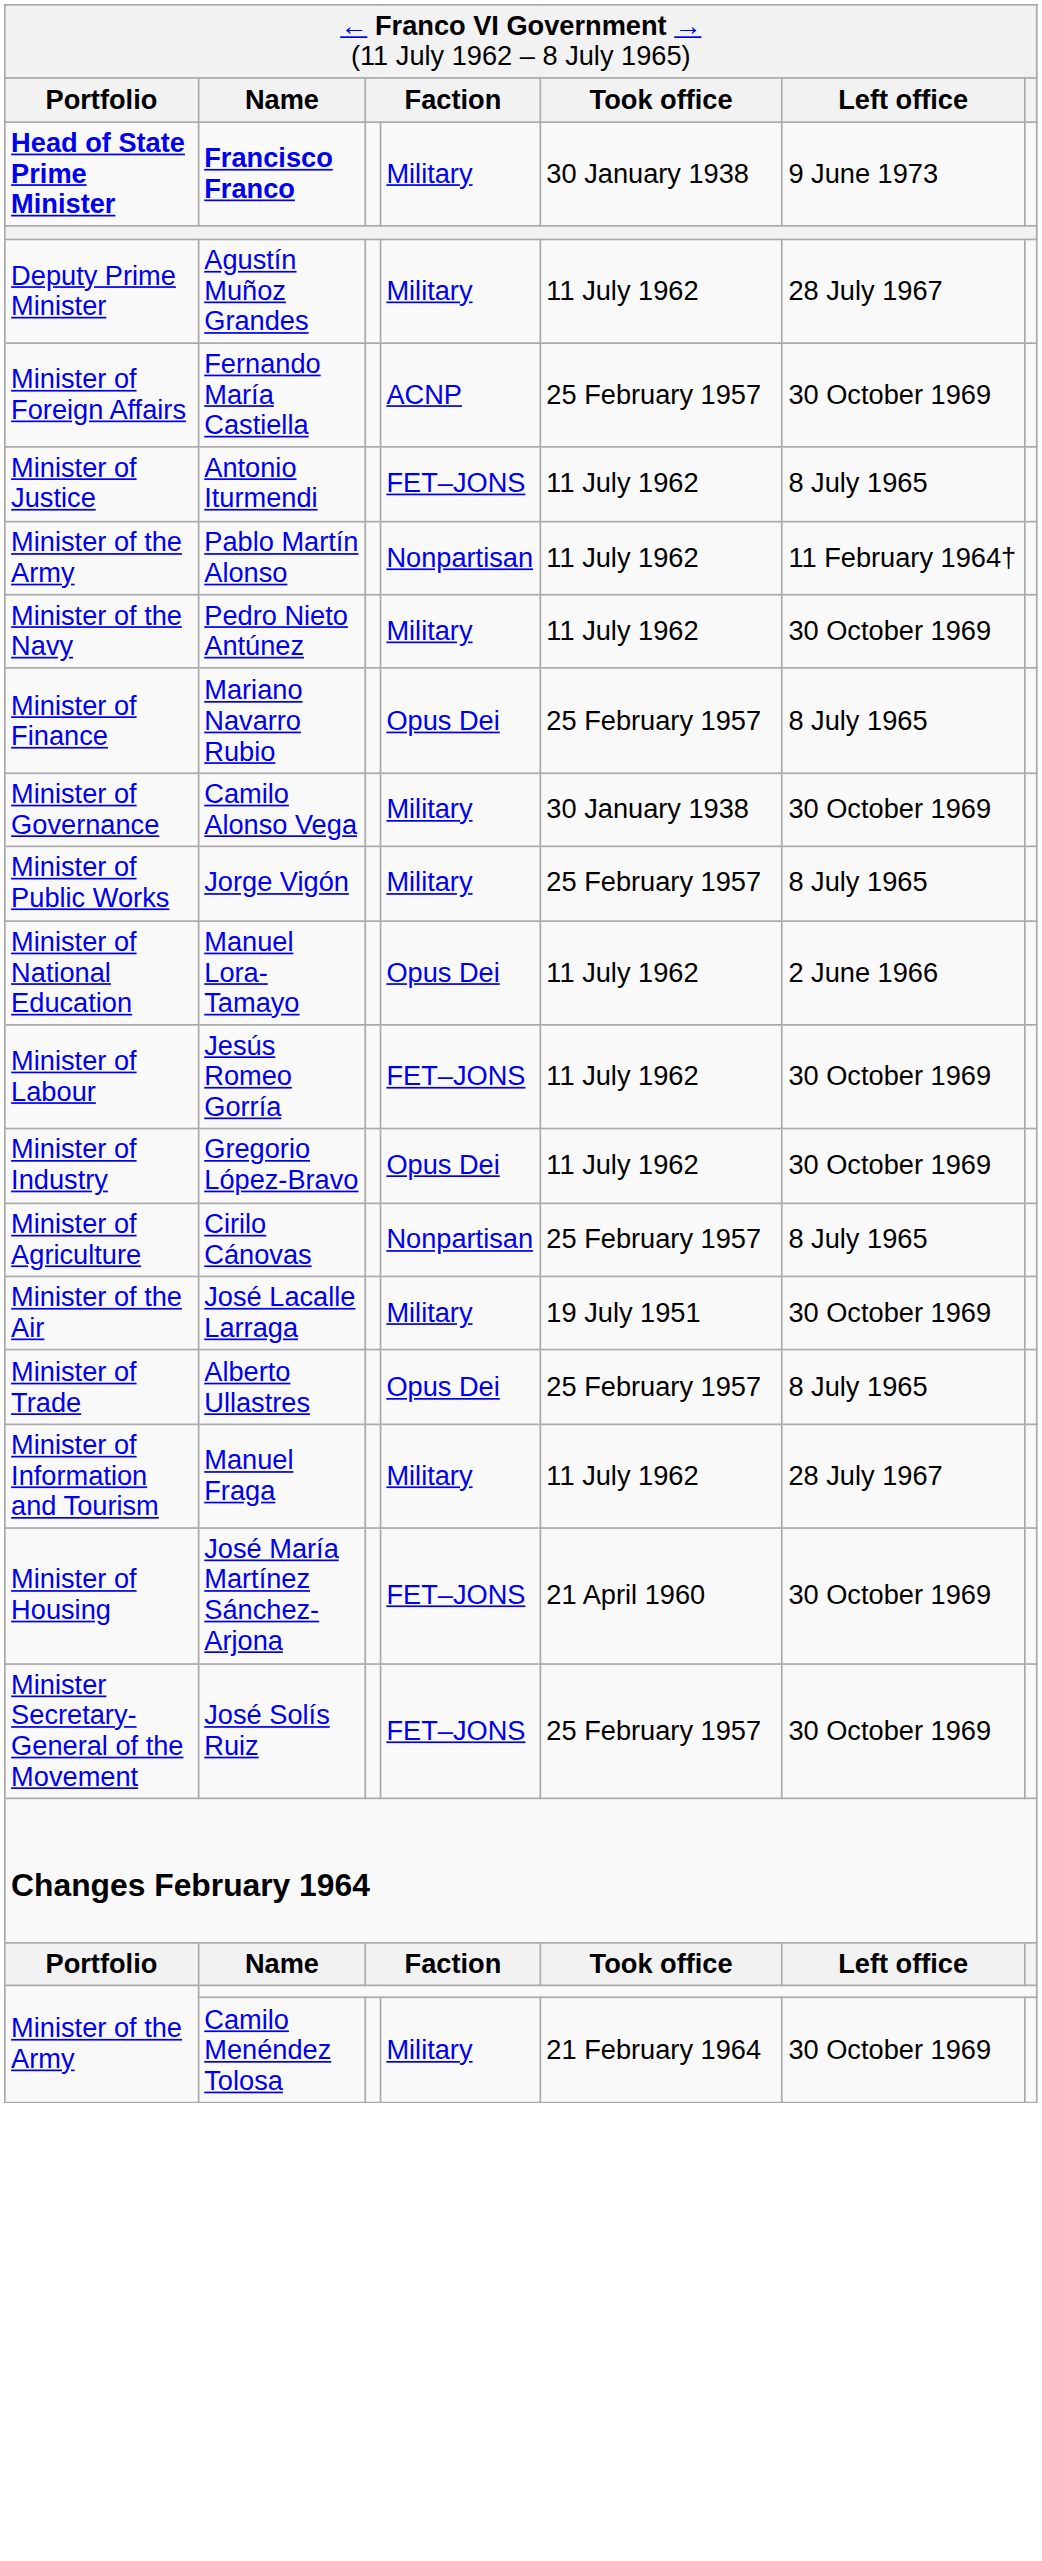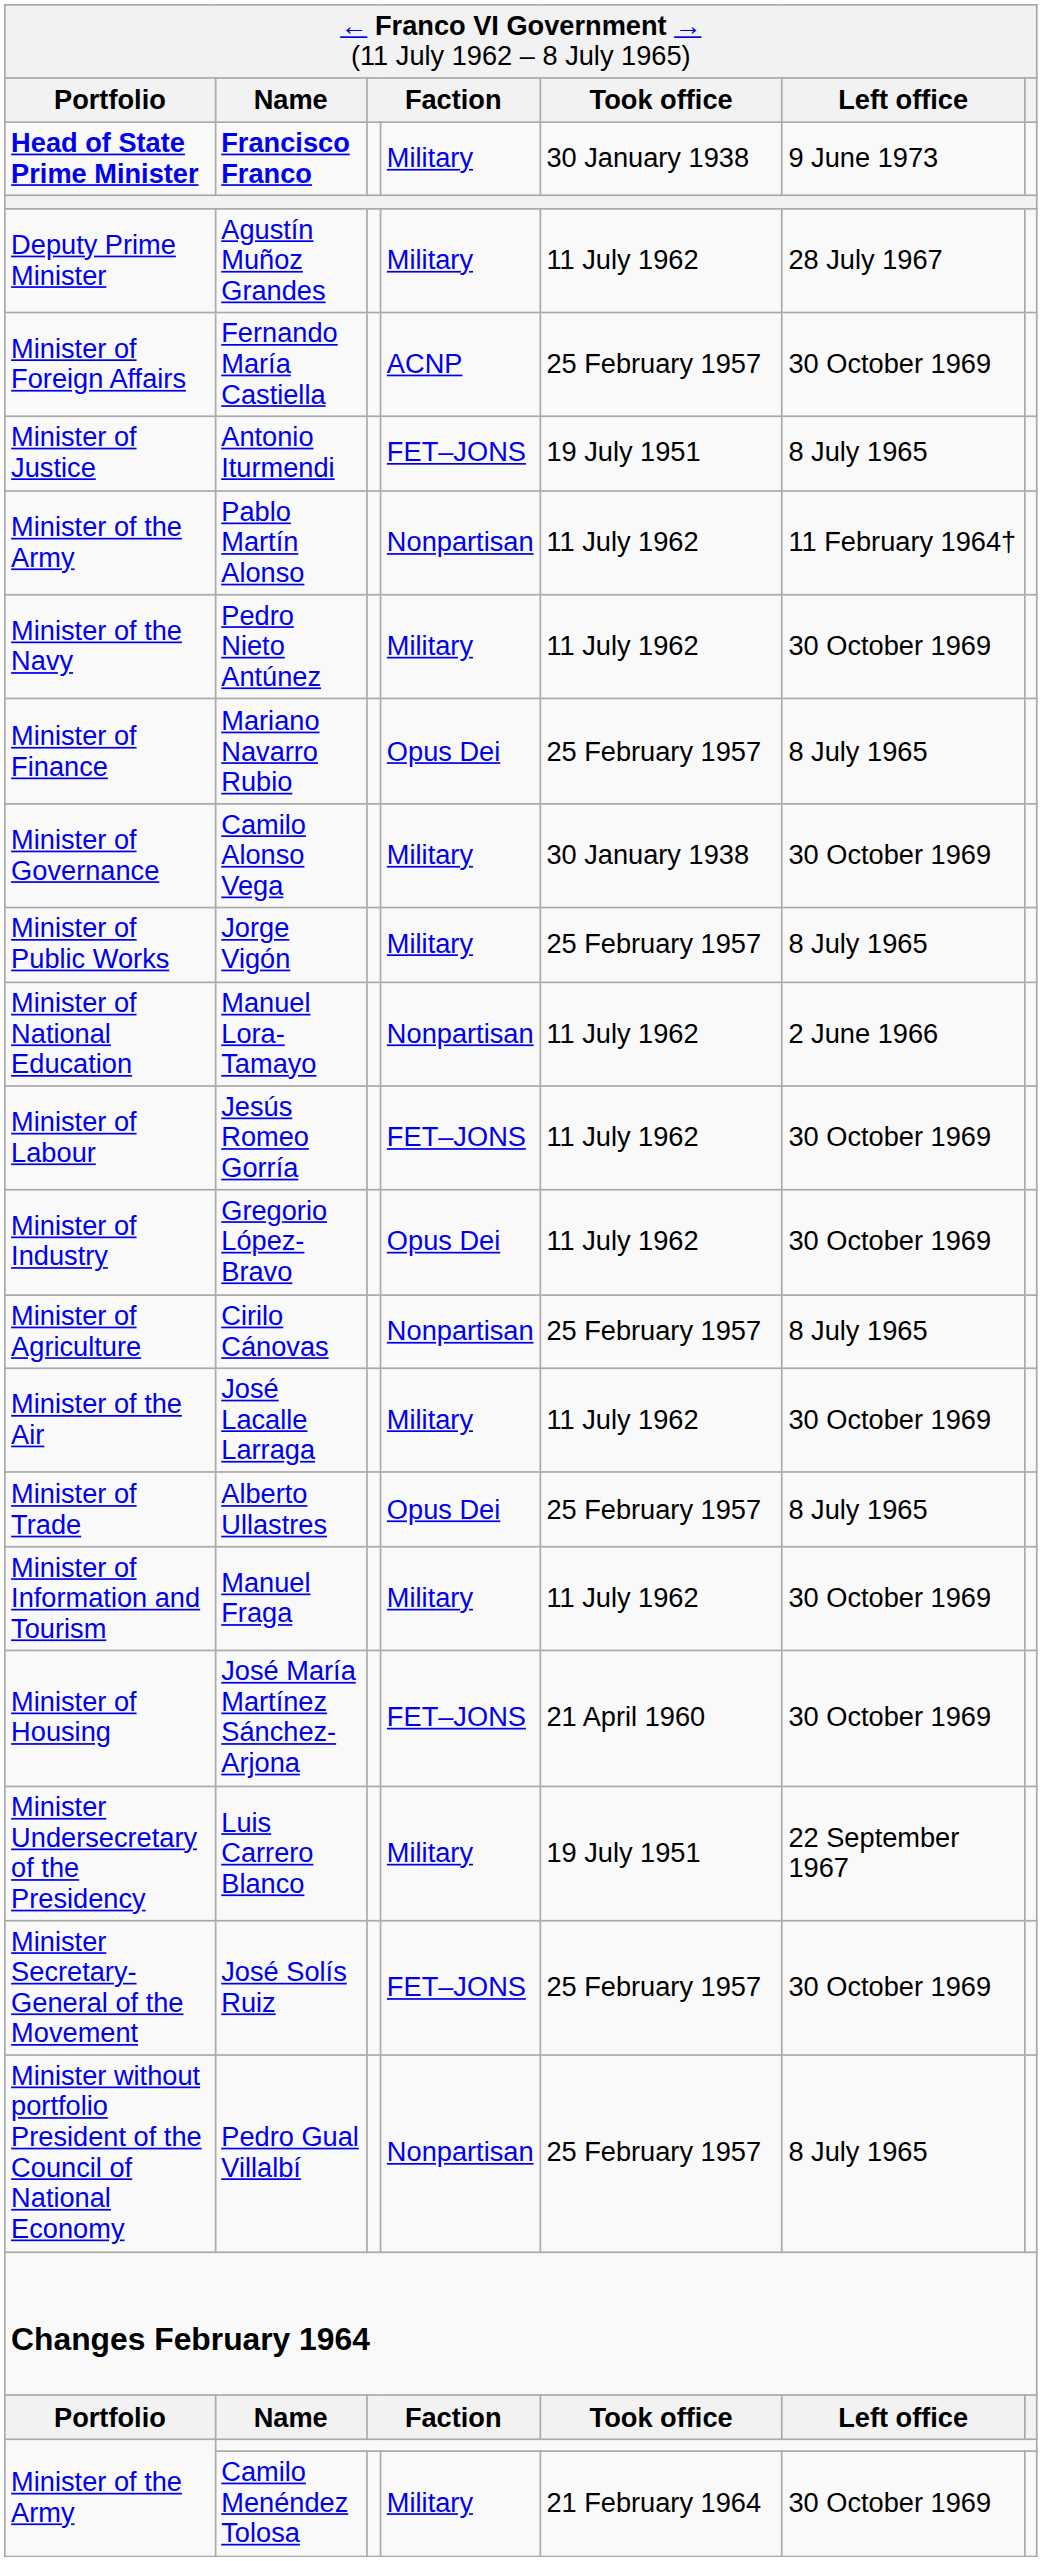(622, 483) 11 July 1962 -> (624, 453) 19 July 1951
(443, 972) Opus Dei -> (460, 1033) Nonpartisan
(623, 1312) 19 July 1951 -> (622, 1420) 11 July 1962
(866, 1475) 28 July 1967 -> (890, 1598) 30 October 1969
+ row: (104, 1852)
+ row: (106, 2153)
